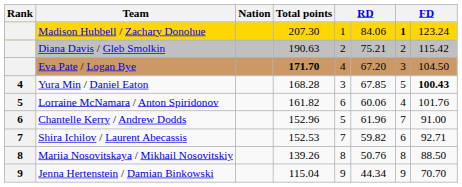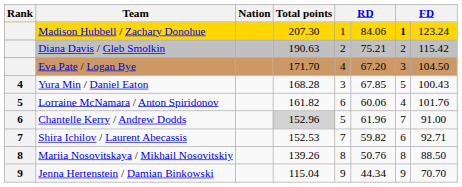(304, 66) bold -> (304, 66) normal
(434, 84) bold -> (434, 84) normal
(304, 119) no background -> (304, 119) lightgrey background
